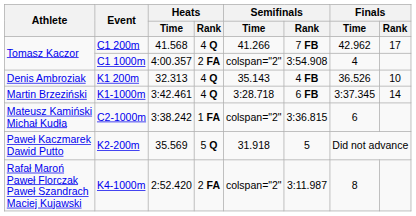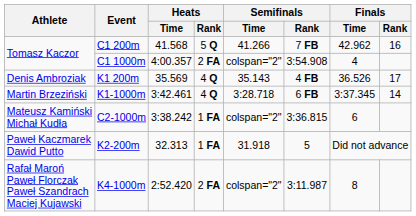(209, 45) 4 Q -> (209, 45) 5 Q
(395, 45) 17 -> (395, 45) 16
(171, 79) 32.313 -> (171, 79) 35.569
(395, 79) 10 -> (395, 79) 17
(171, 146) 35.569 -> (171, 146) 32.313
(209, 146) 5 Q -> (209, 146) 1 FA
